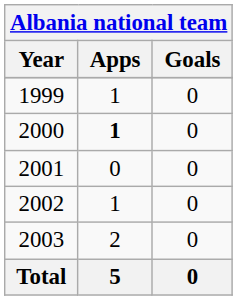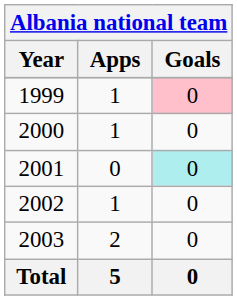(192, 95) no background -> (192, 95) pink background
(115, 131) bold -> (115, 131) normal
(192, 167) no background -> (192, 167) paleturquoise background
